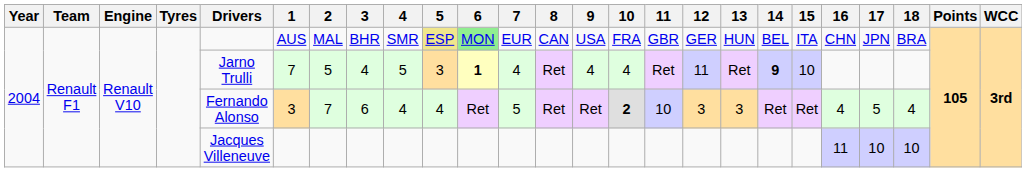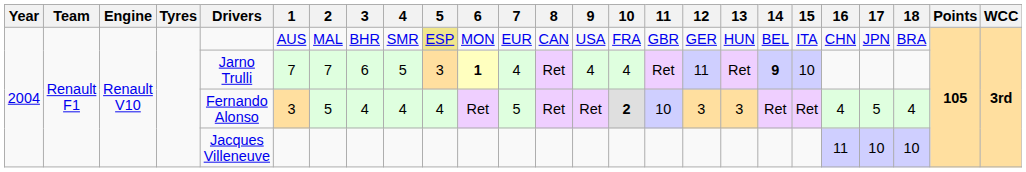(478, 39) lightgreen background -> (478, 39) no background
(328, 70) 5 -> (328, 70) 7
(365, 70) 4 -> (365, 70) 6
(328, 109) 7 -> (328, 109) 5
(365, 109) 6 -> (365, 109) 4
